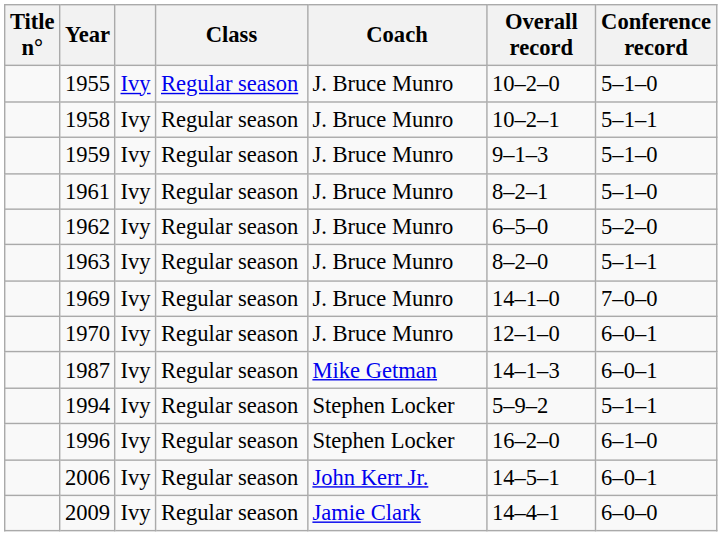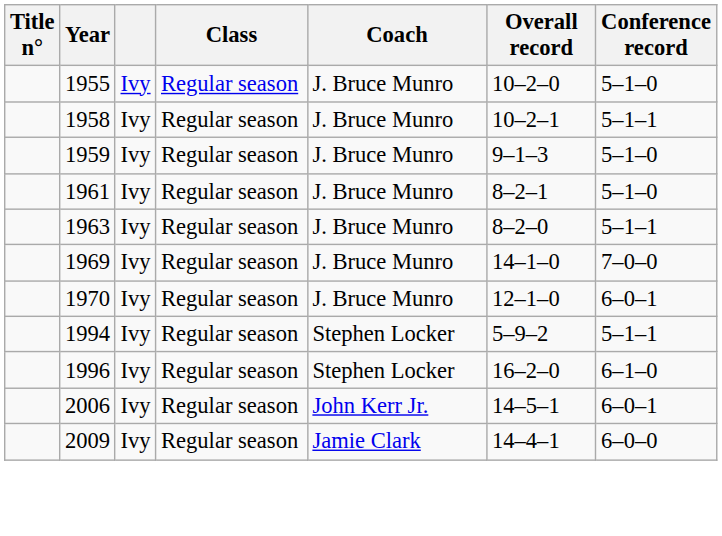- row: (88, 226)
- row: (88, 369)
